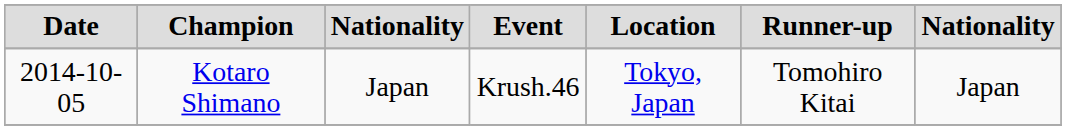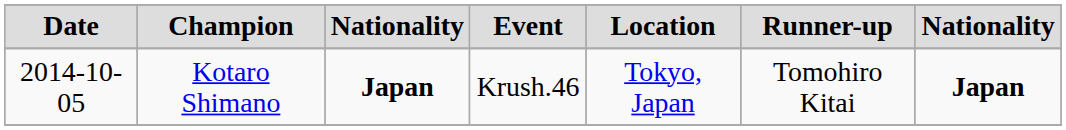(397, 86) normal -> (397, 86) bold
(988, 86) normal -> (988, 86) bold
